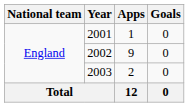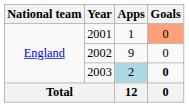(166, 33) no background -> (166, 33) lightsalmon background
(131, 72) no background -> (131, 72) lightblue background
(166, 72) normal -> (166, 72) bold
